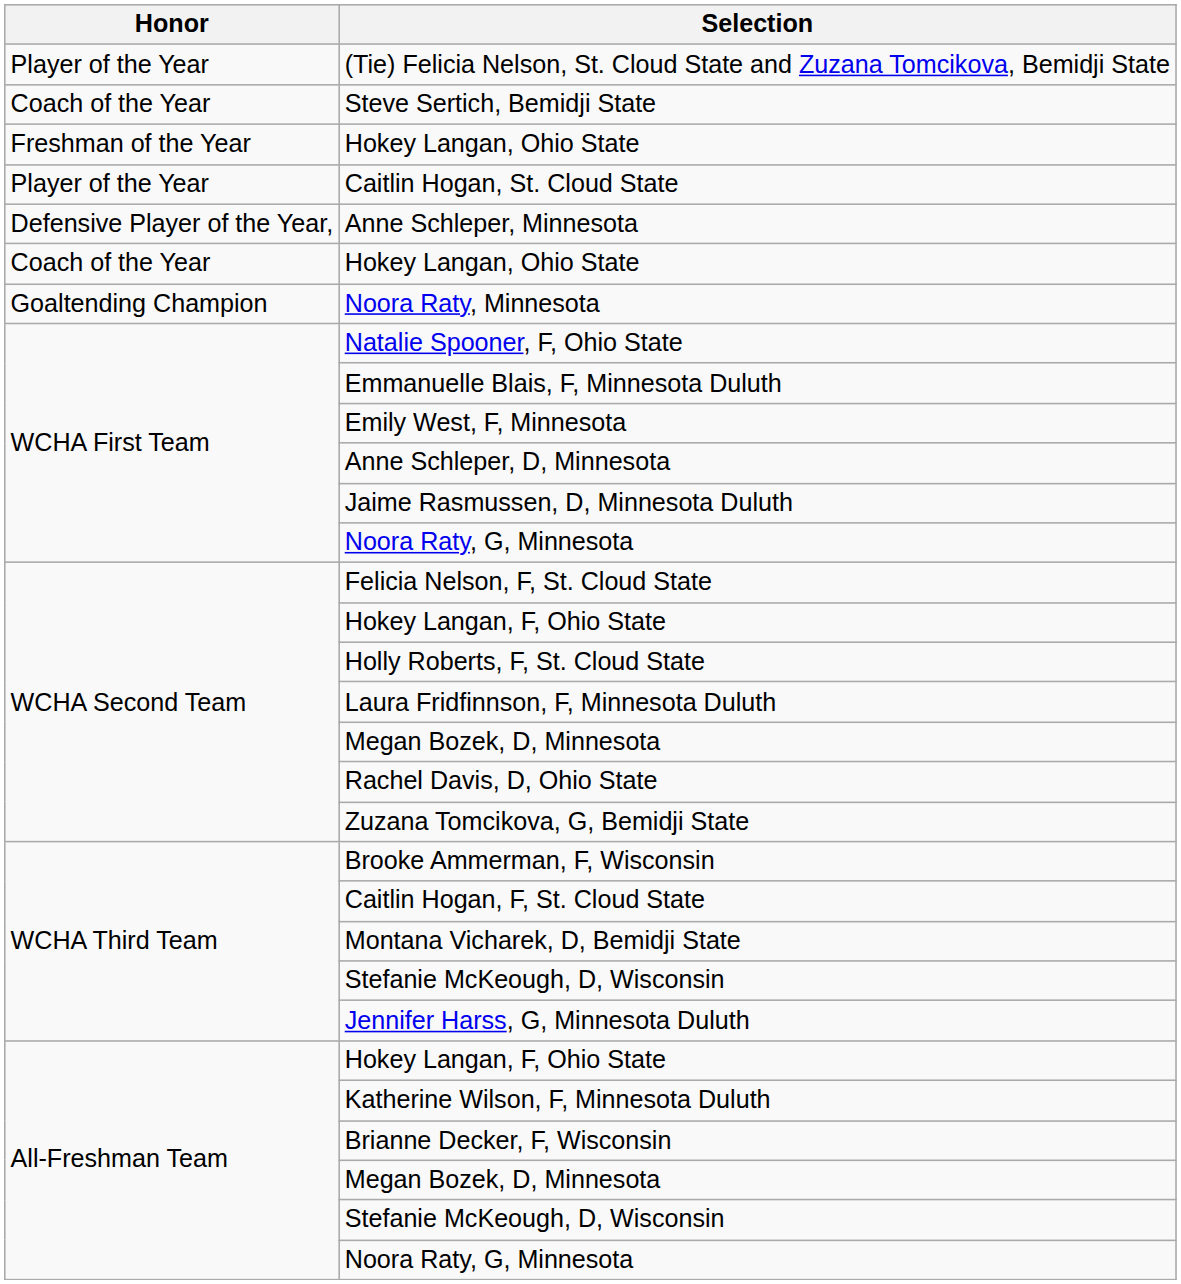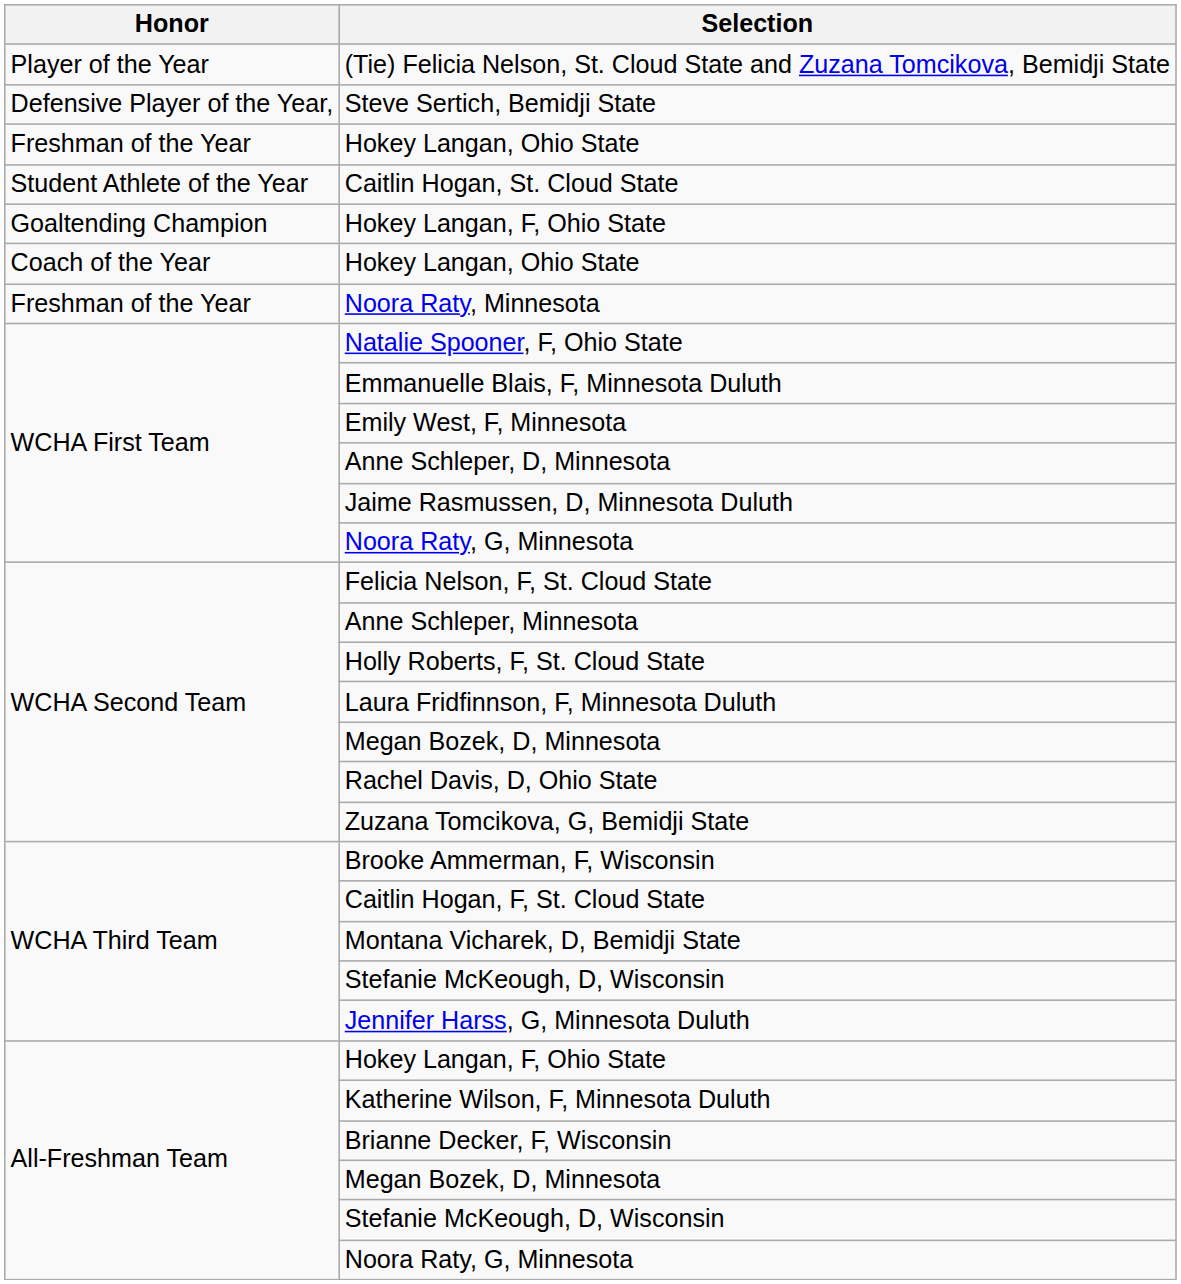(110, 104) Coach of the Year -> (172, 104) Defensive Player of the Year,
(110, 183) Player of the Year -> (159, 183) Student Athlete of the Year
(172, 223) Defensive Player of the Year, -> (139, 223) Goaltending Champion
(491, 223) Anne Schleper, Minnesota -> (505, 223) Hokey Langan, F, Ohio State
(139, 303) Goaltending Champion -> (131, 303) Freshman of the Year
(505, 622) Hokey Langan, F, Ohio State -> (491, 622) Anne Schleper, Minnesota
